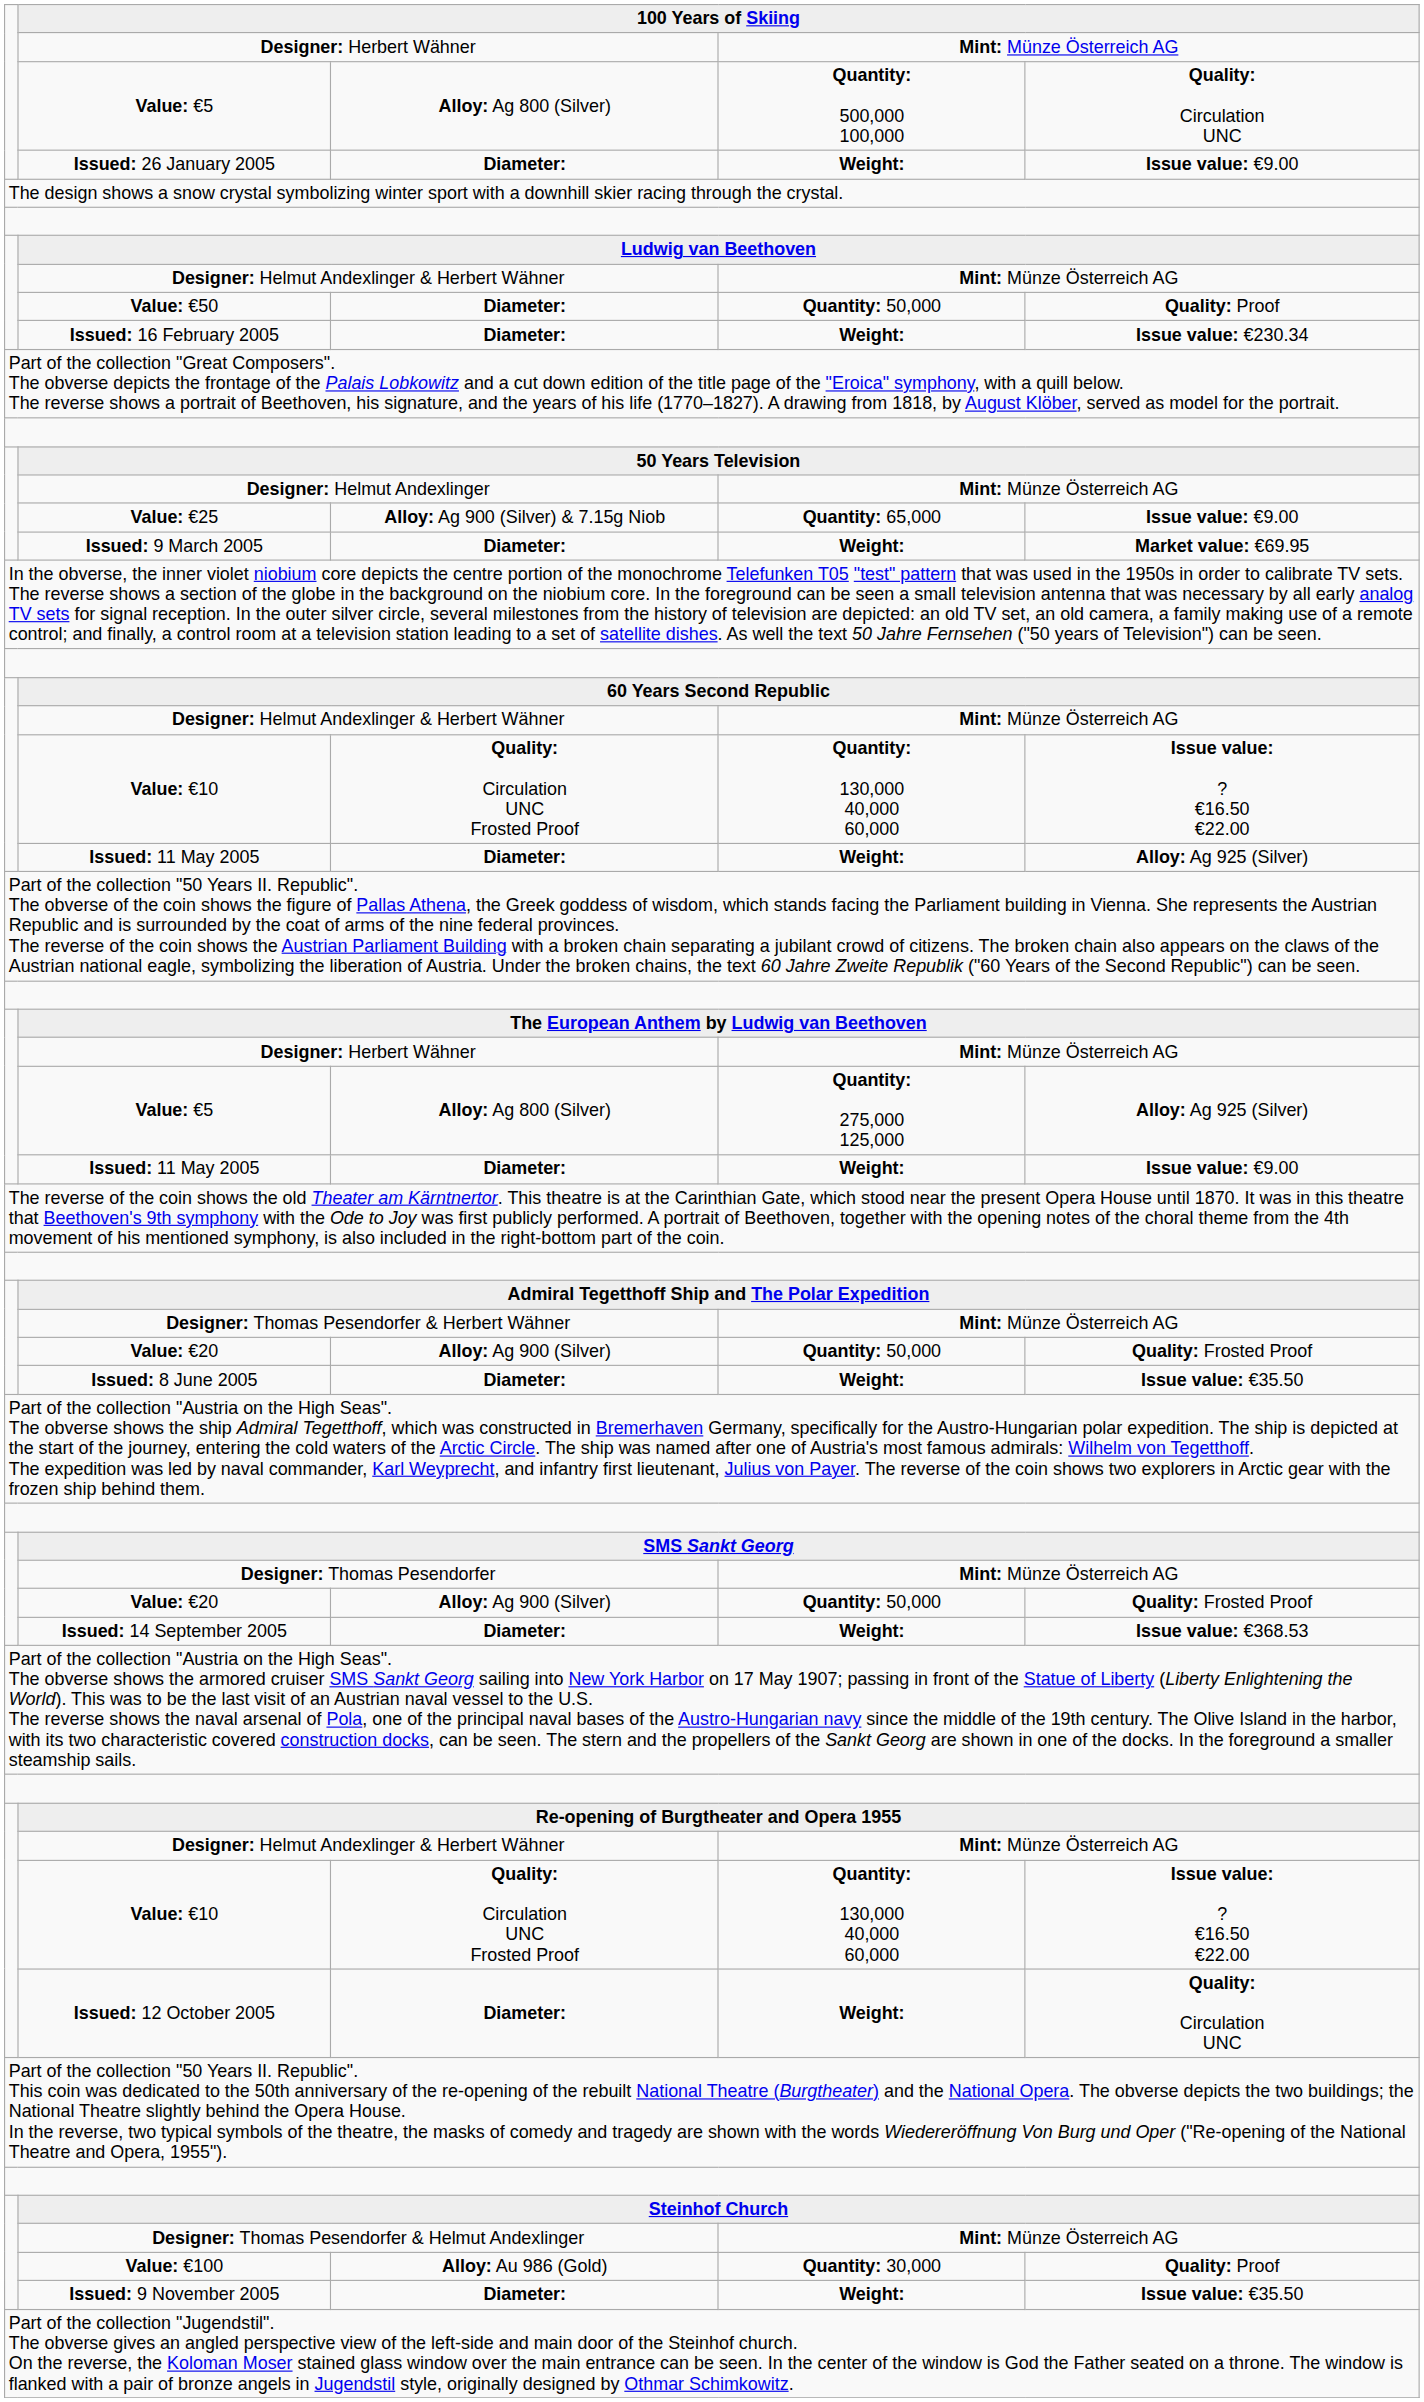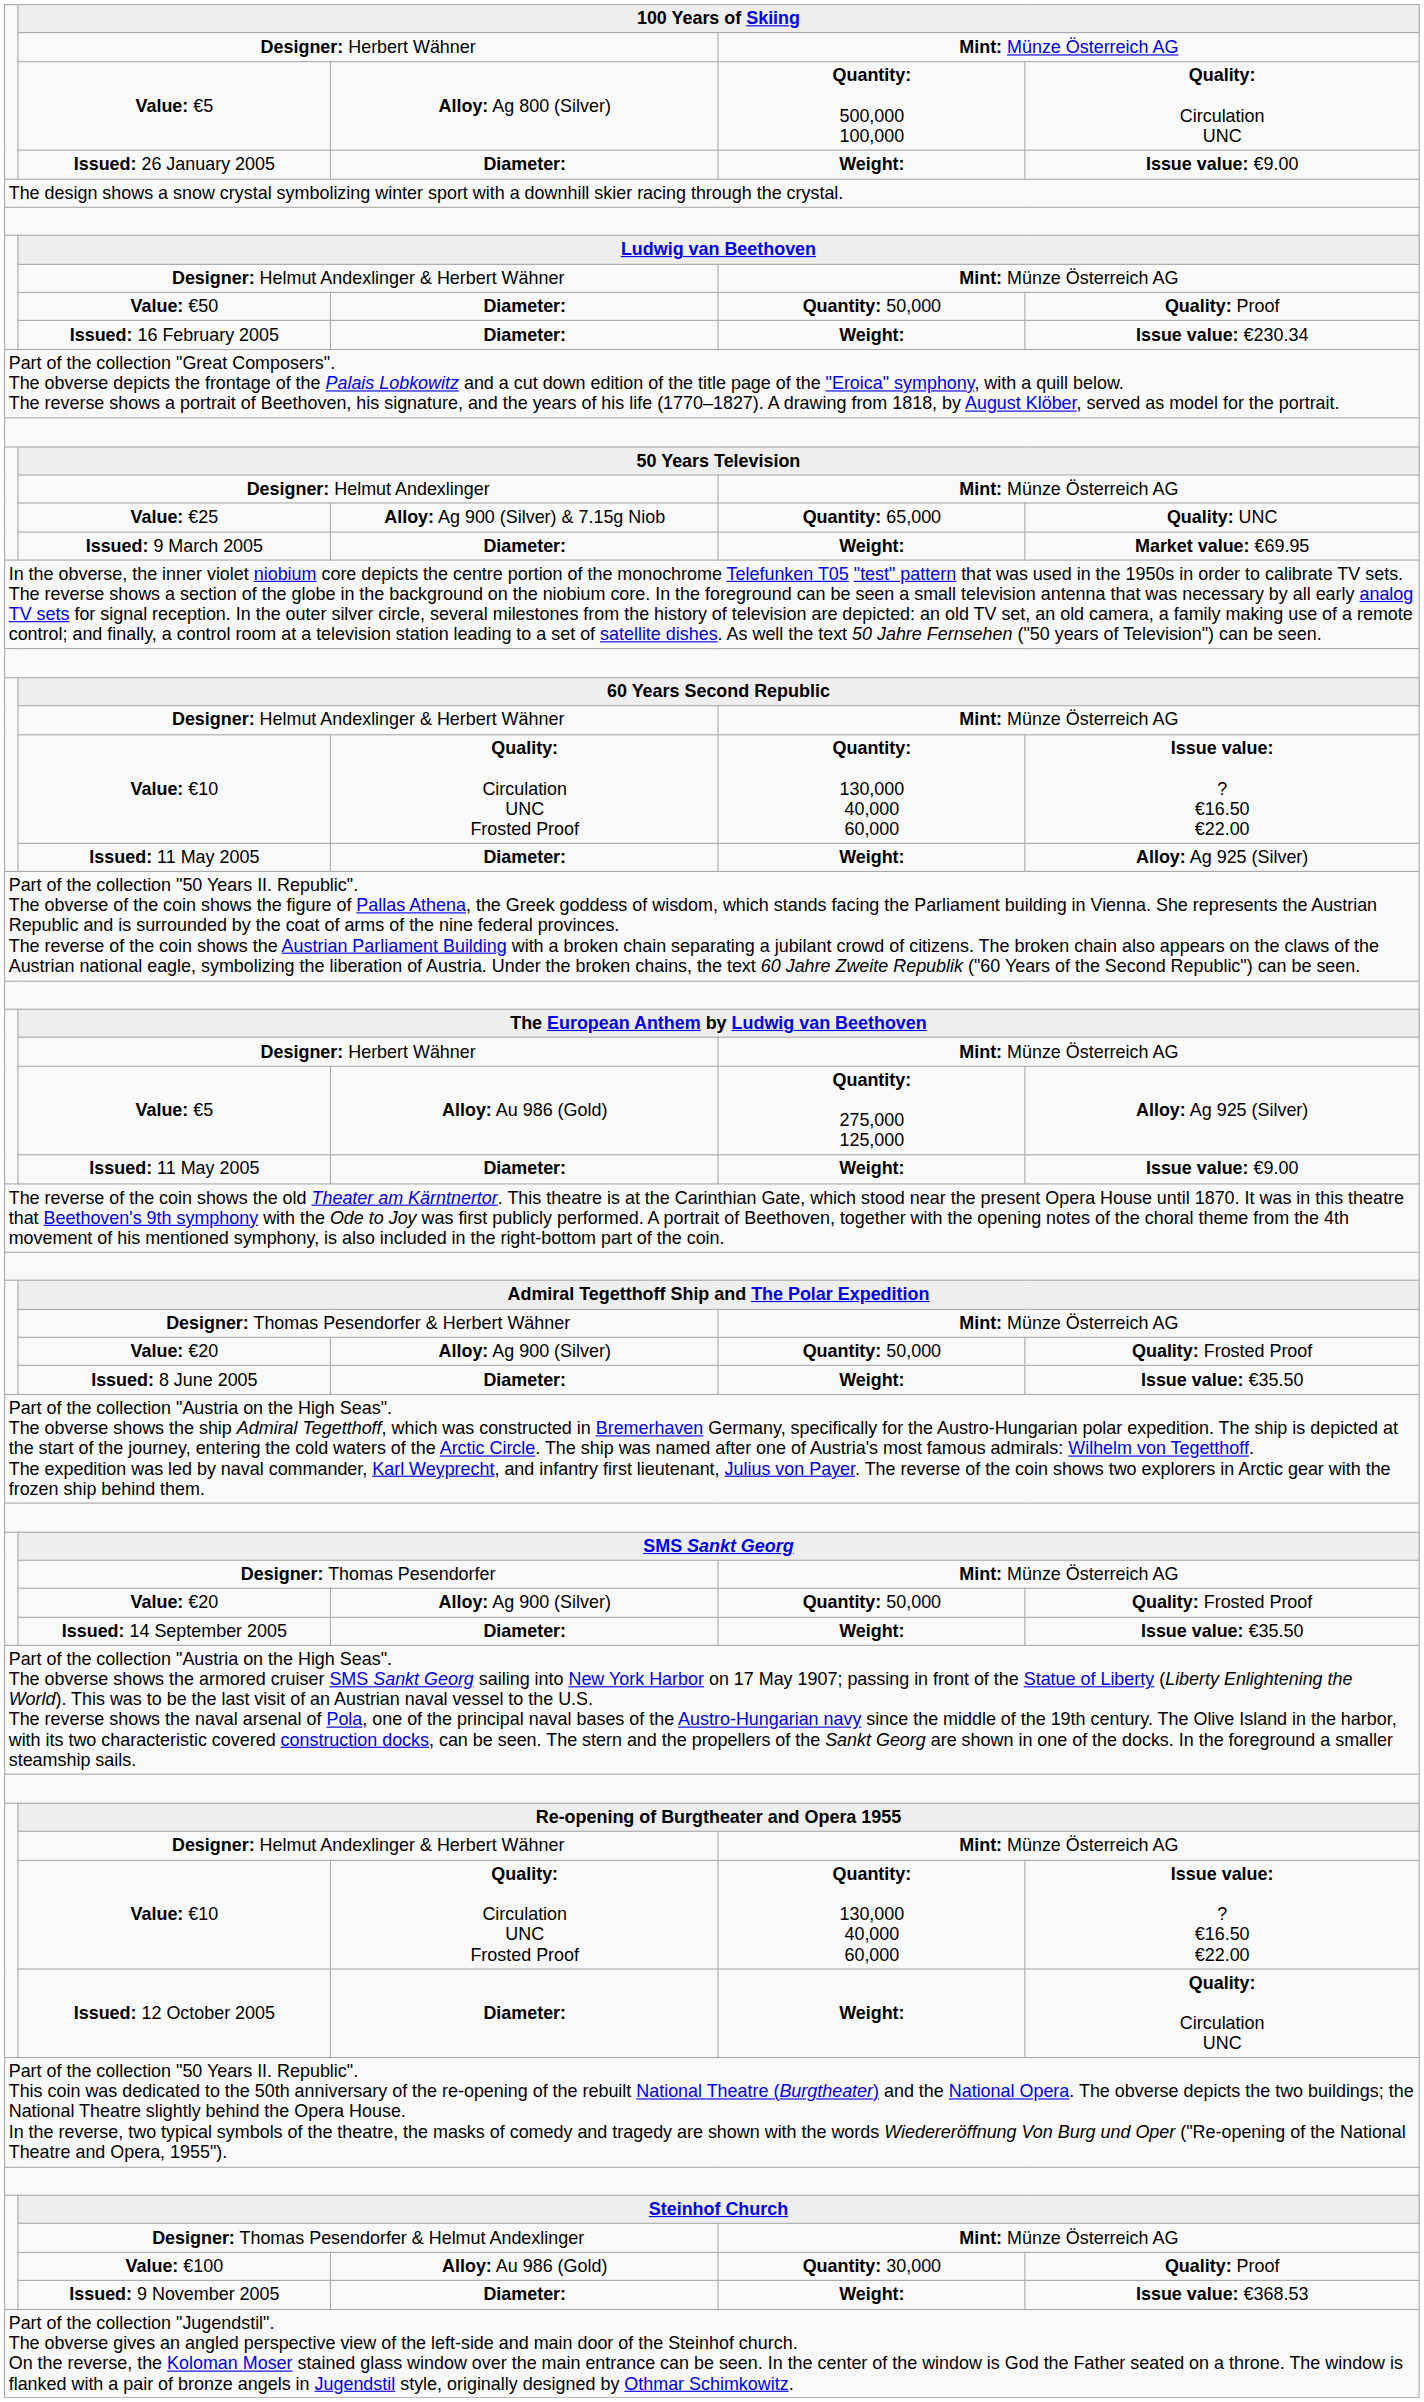(1222, 517) Issue value: €9.00 -> (1222, 517) Quality: UNC
(525, 1110) Alloy: Ag 800 (Silver) -> (525, 1110) Alloy: Au 986 (Gold)
(1222, 1631) Issue value: €368.53 -> (1222, 1631) Issue value: €35.50
(1222, 2294) Issue value: €35.50 -> (1222, 2294) Issue value: €368.53
